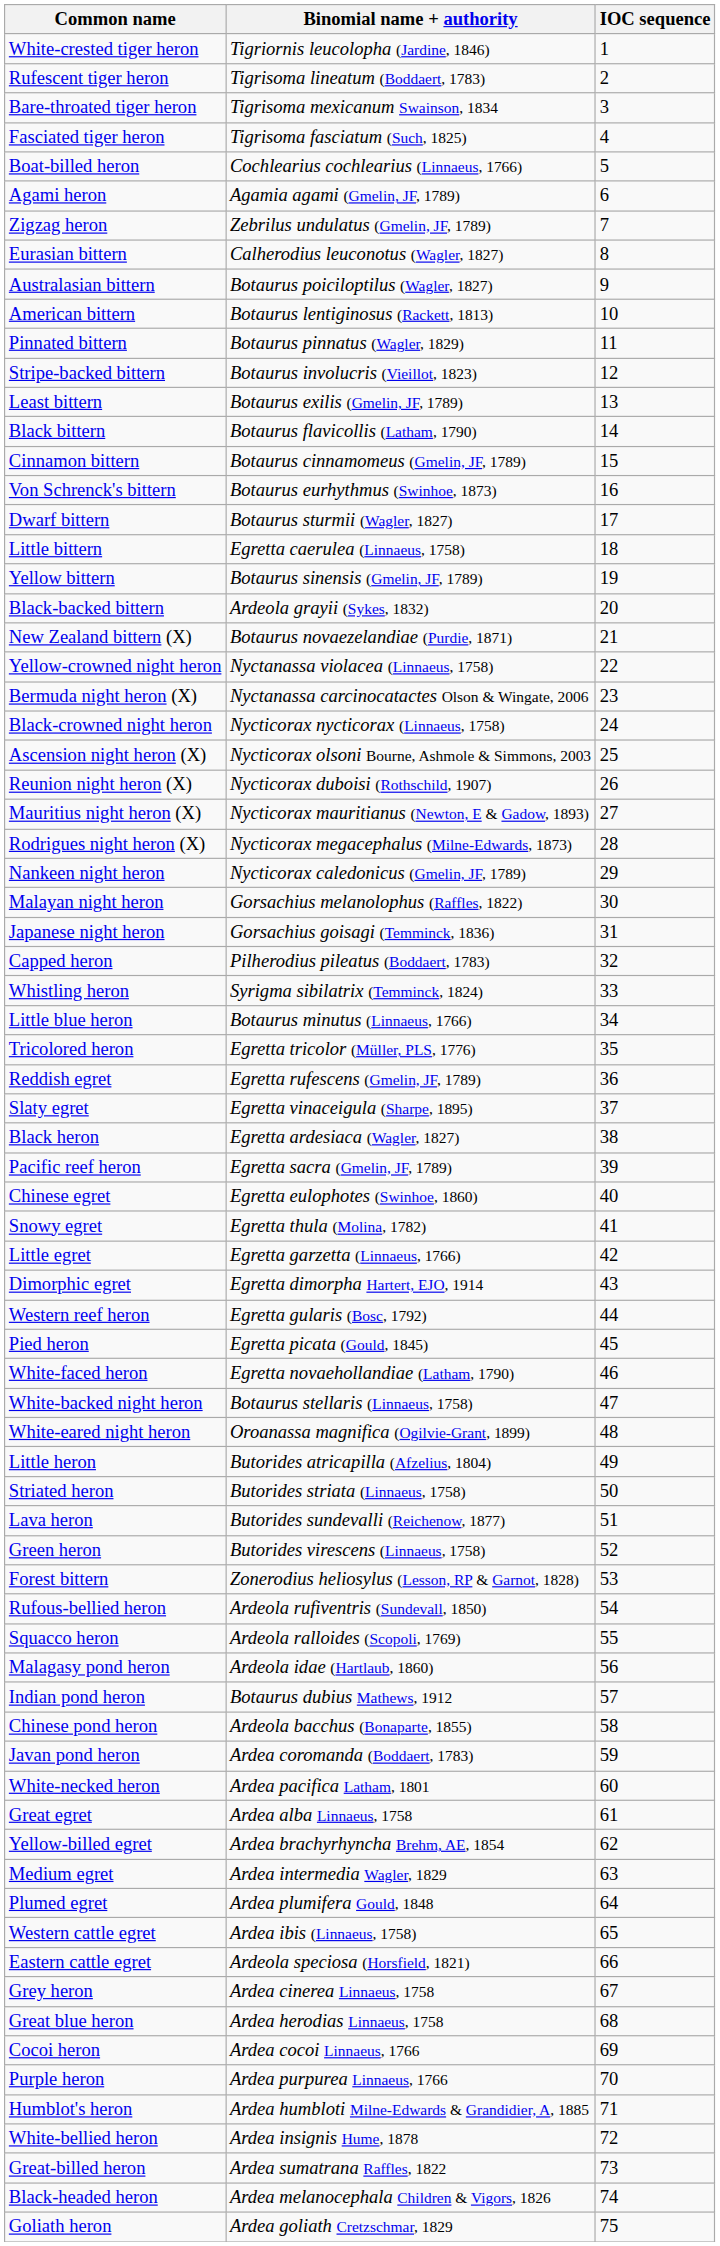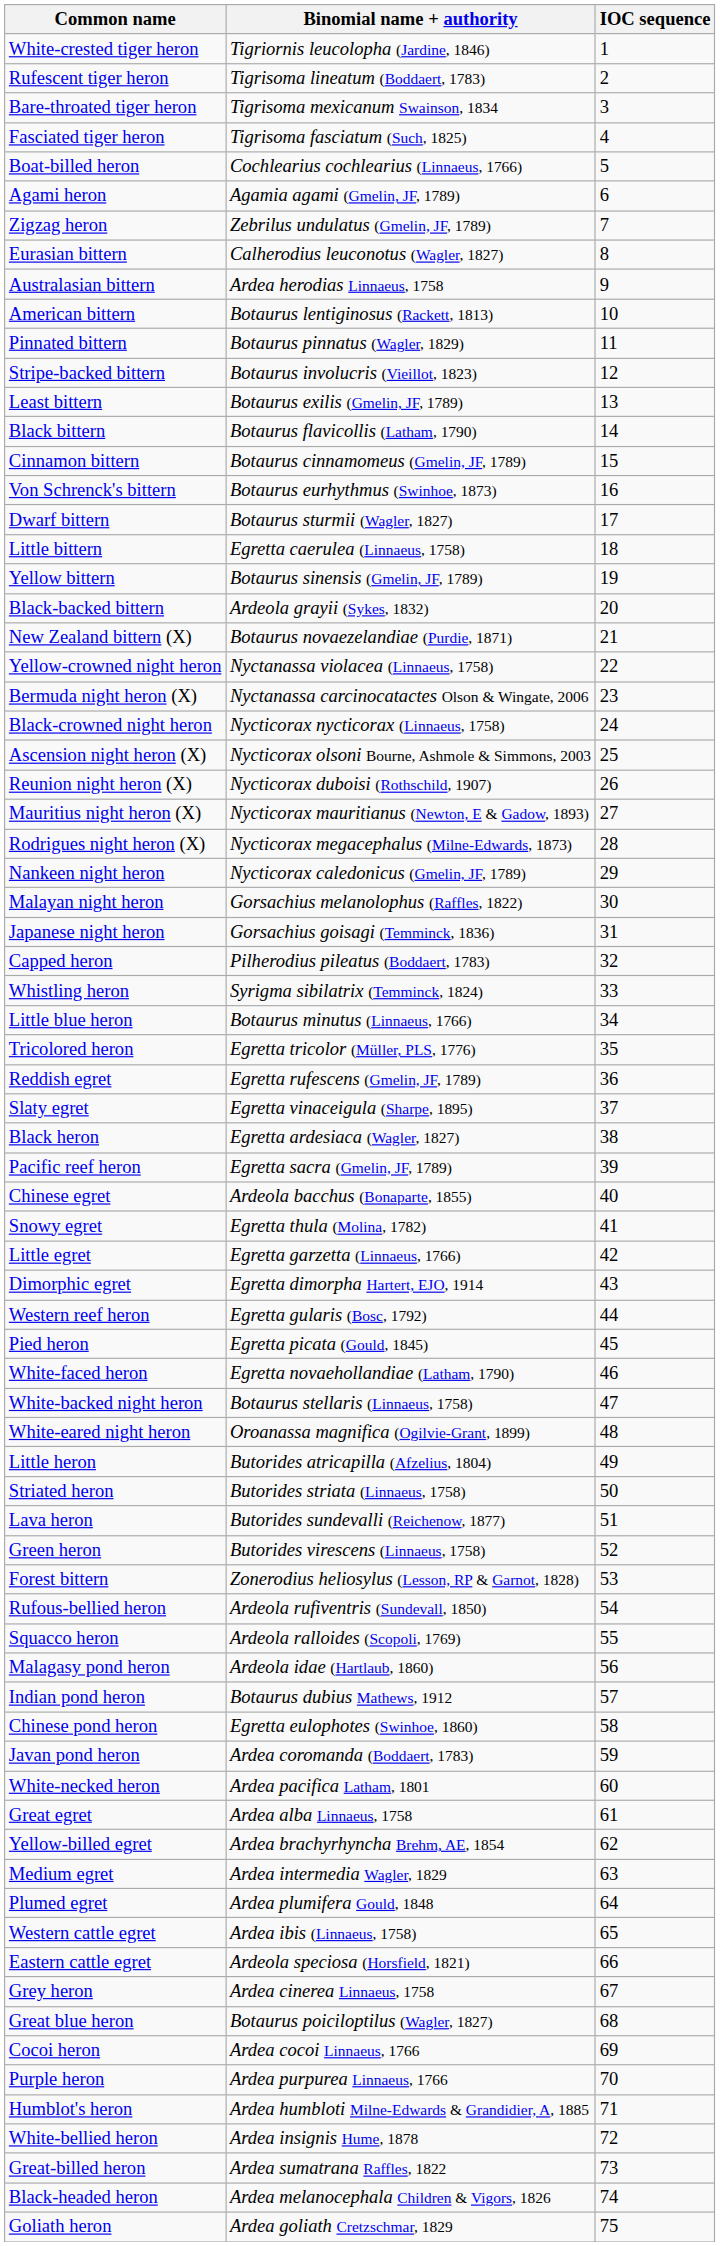(361, 284) Botaurus poiciloptilus (Wagler, 1827) -> (337, 284) Ardea herodias Linnaeus, 1758
(354, 1196) Egretta eulophotes (Swinhoe, 1860) -> (351, 1196) Ardeola bacchus (Bonaparte, 1855)
(351, 1726) Ardeola bacchus (Bonaparte, 1855) -> (354, 1726) Egretta eulophotes (Swinhoe, 1860)
(337, 2020) Ardea herodias Linnaeus, 1758 -> (361, 2020) Botaurus poiciloptilus (Wagler, 1827)
